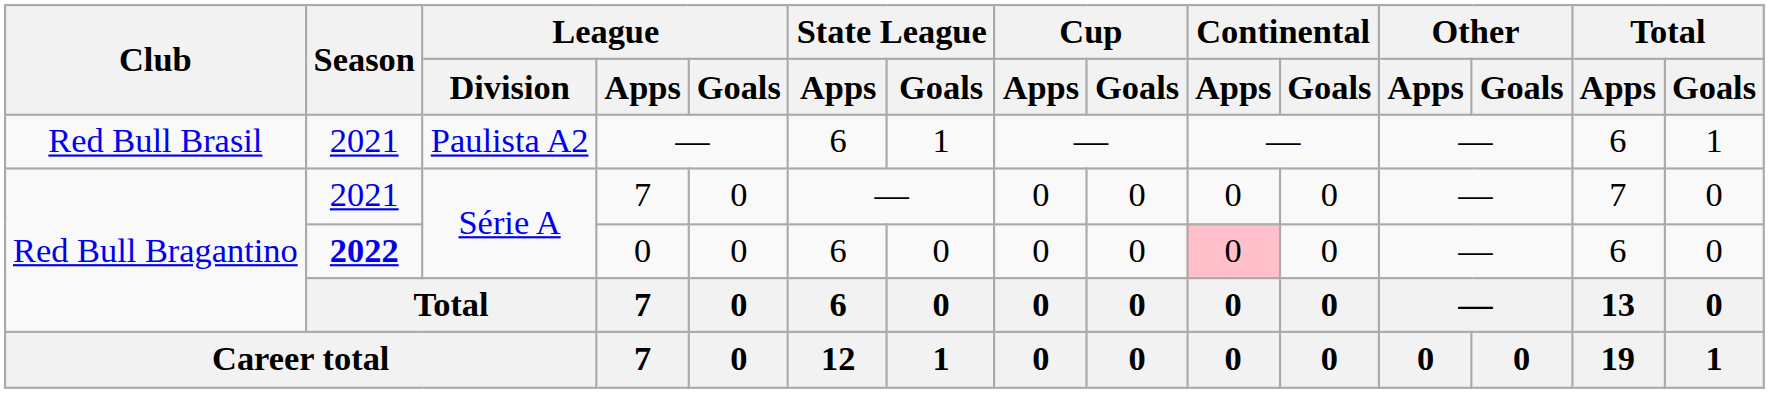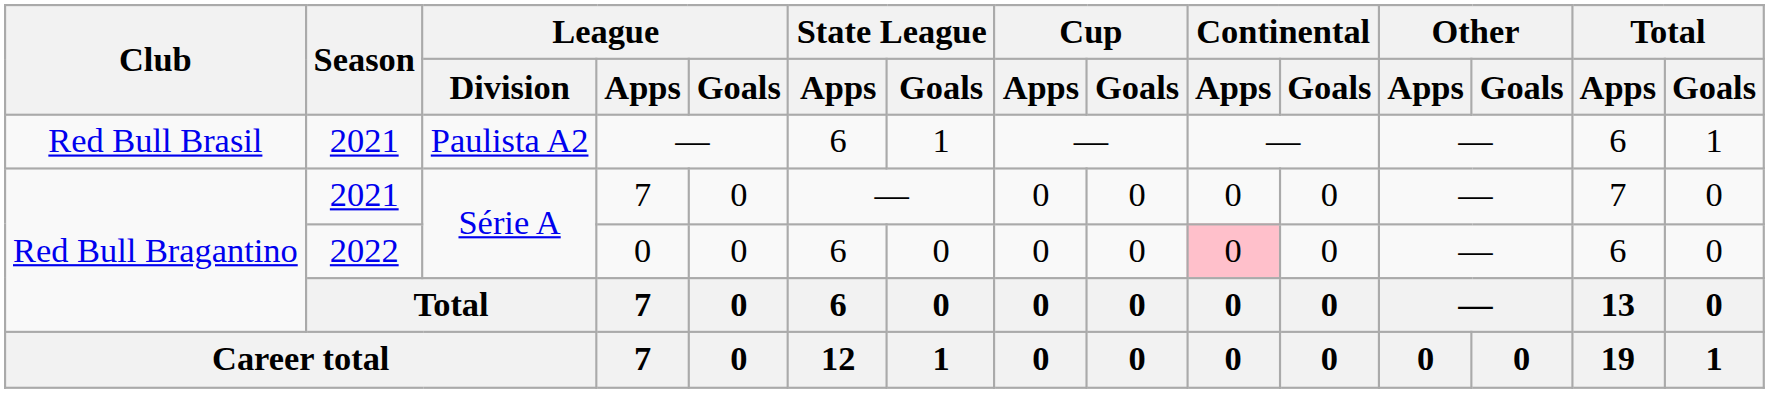(364, 250) bold -> (364, 250) normal
